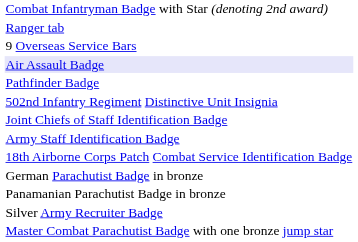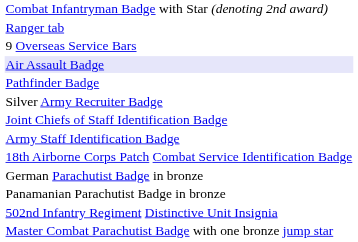(142, 101) 502nd Infantry Regiment Distinctive Unit Insignia -> (84, 101) Silver Army Recruiter Badge
(84, 212) Silver Army Recruiter Badge -> (142, 212) 502nd Infantry Regiment Distinctive Unit Insignia
